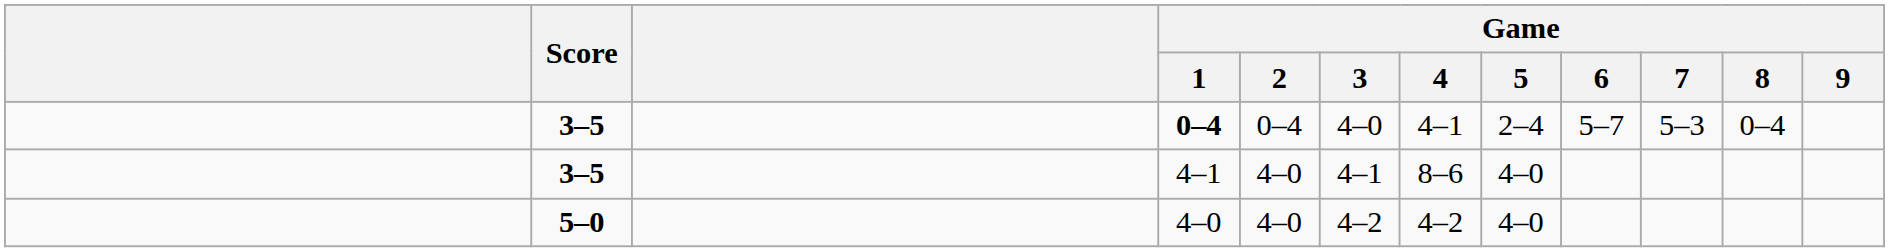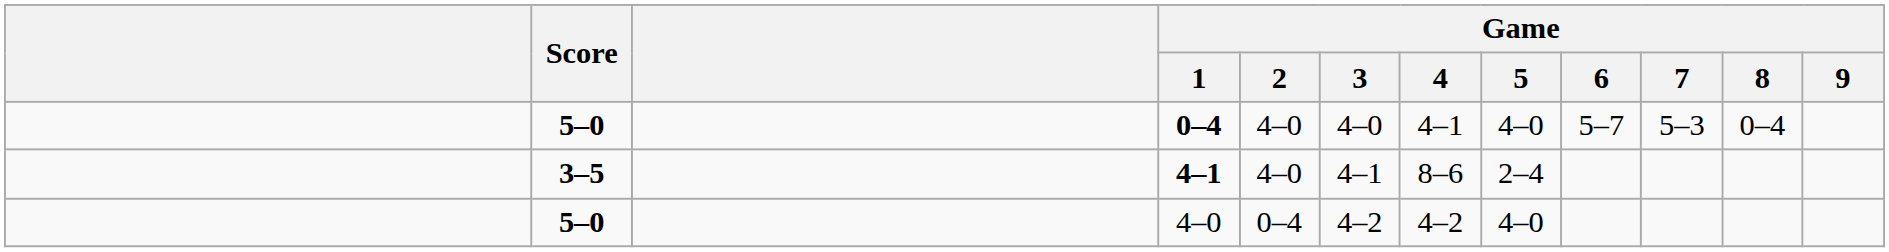(582, 125) 3–5 -> (582, 125) 5–0
(1279, 125) 0–4 -> (1279, 125) 4–0
(1521, 125) 2–4 -> (1521, 125) 4–0
(1199, 173) normal -> (1199, 173) bold
(1521, 173) 4–0 -> (1521, 173) 2–4
(1279, 221) 4–0 -> (1279, 221) 0–4
